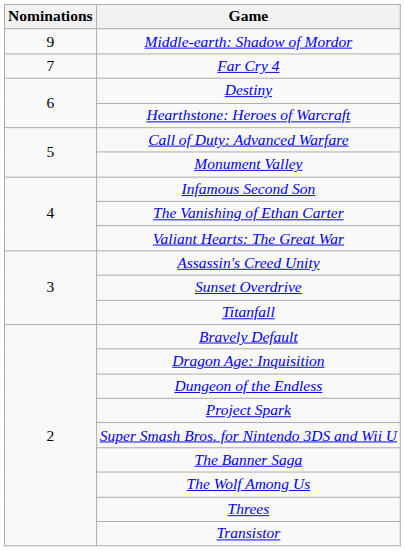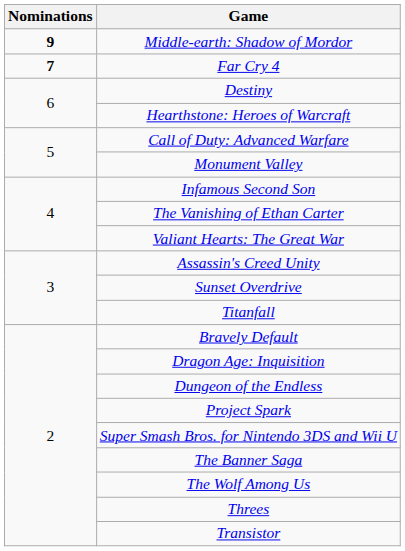(50, 41) normal -> (50, 41) bold
(50, 66) normal -> (50, 66) bold
